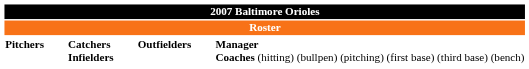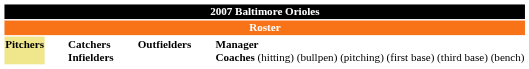(25, 44) no background -> (25, 44) khaki background
